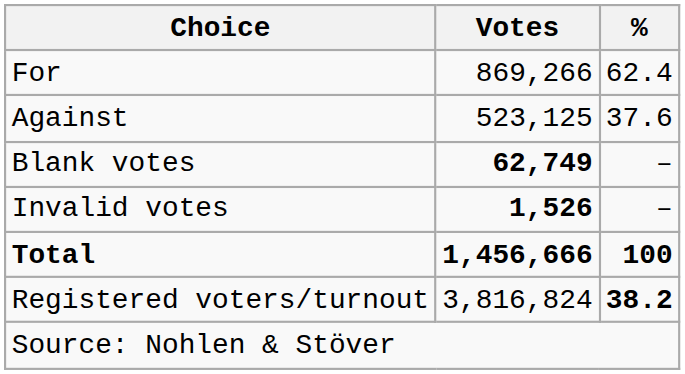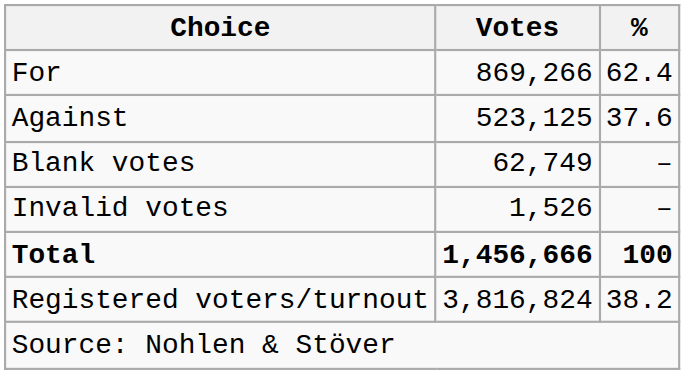(543, 164) bold -> (543, 164) normal
(551, 209) bold -> (551, 209) normal
(639, 300) bold -> (639, 300) normal
